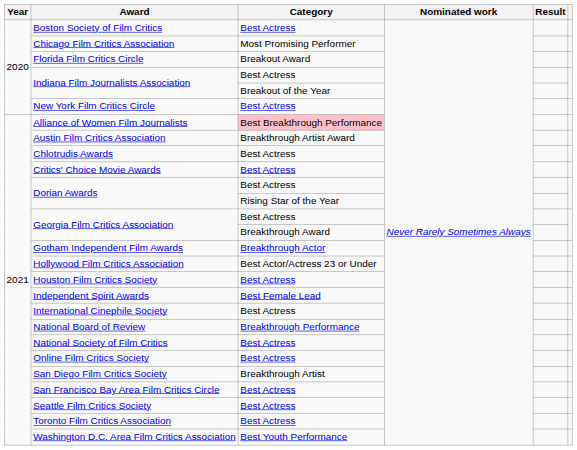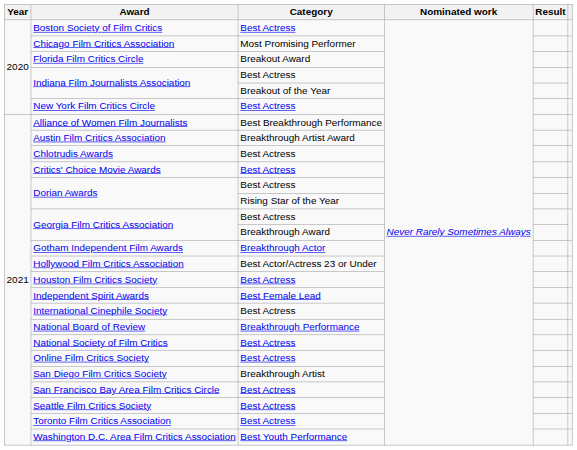(311, 122) pink background -> (311, 122) no background
